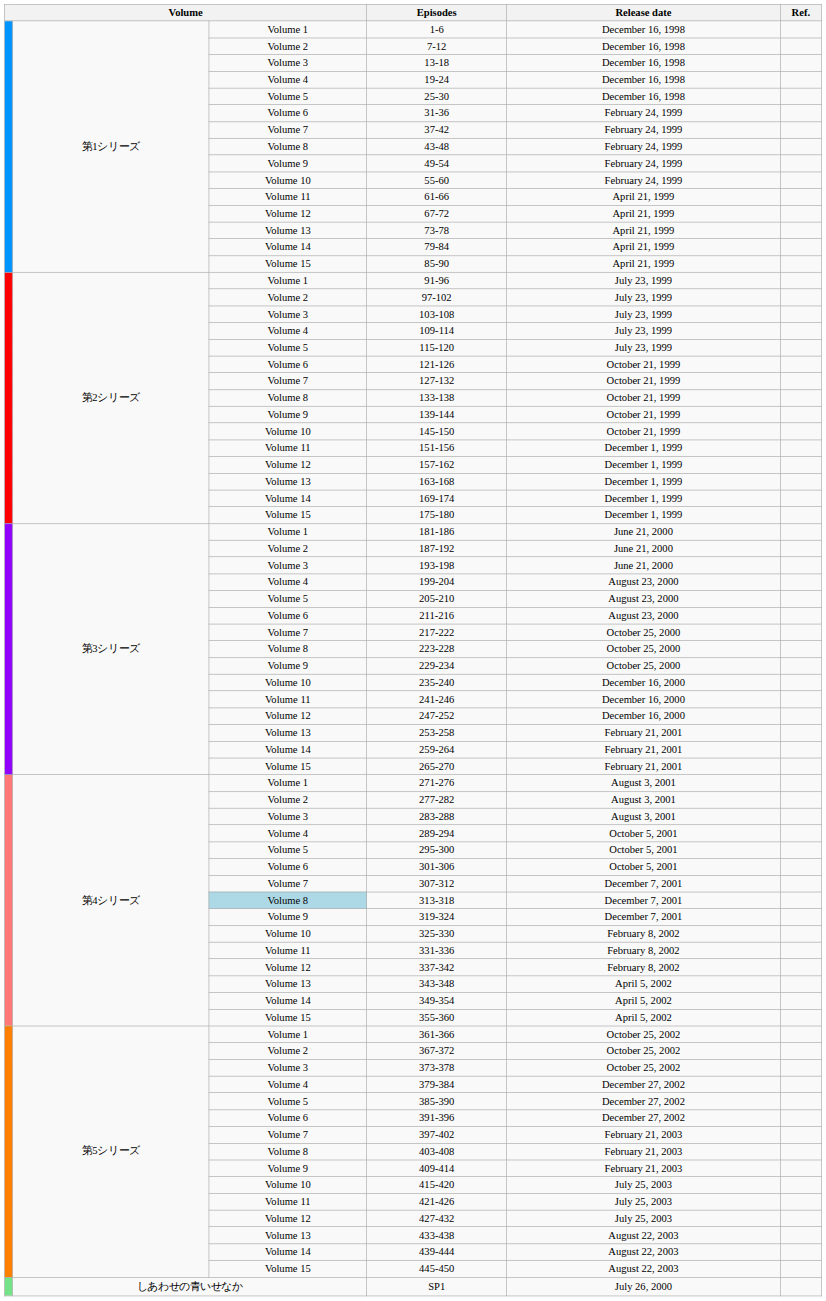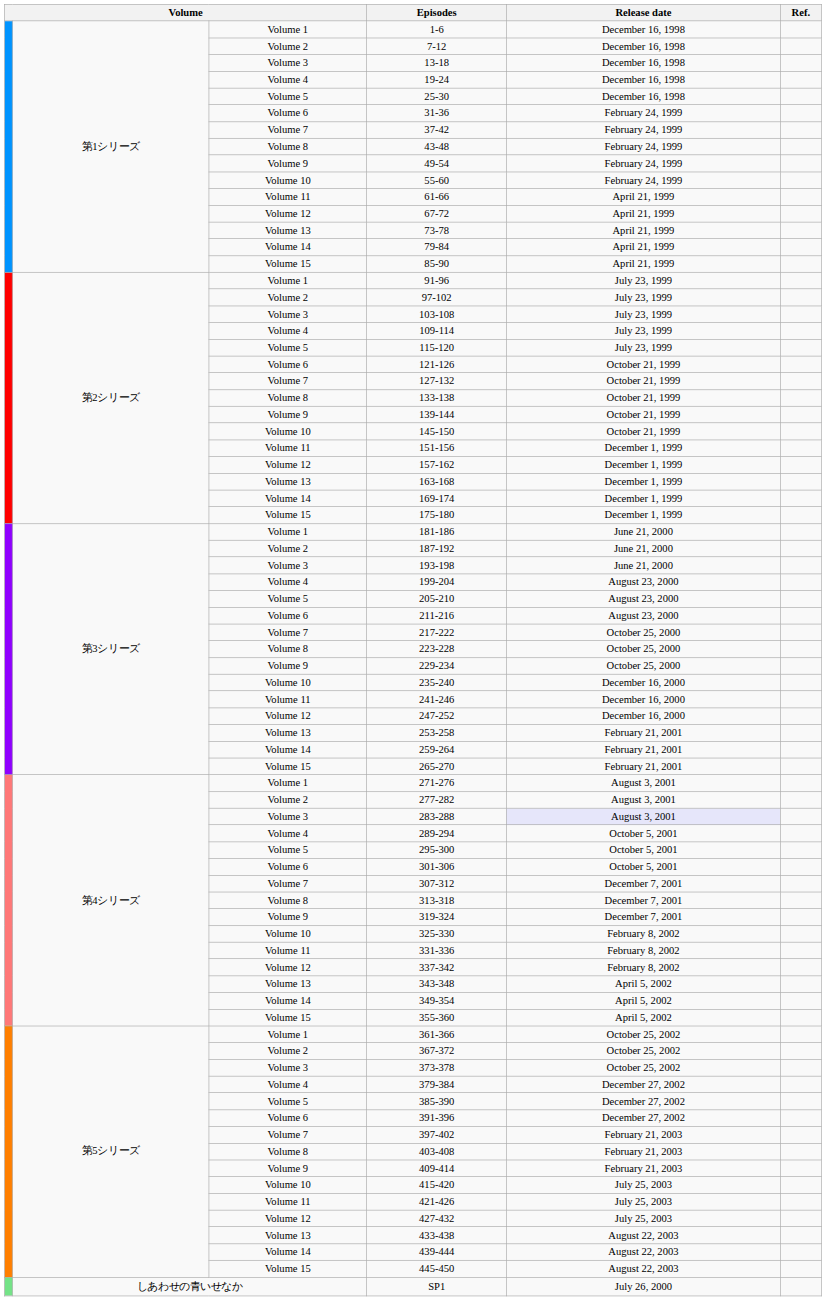(643, 816) no background -> (643, 816) lavender background
(288, 900) lightblue background -> (288, 900) no background
